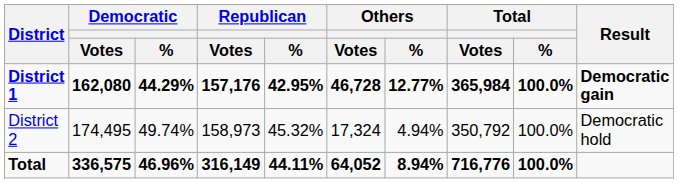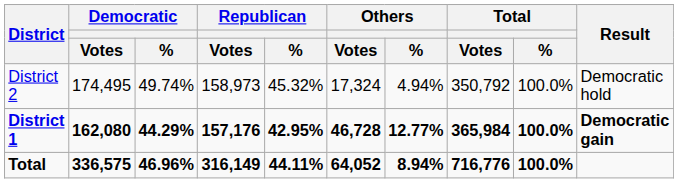rows swapped: (36, 85) <-> (33, 130)
